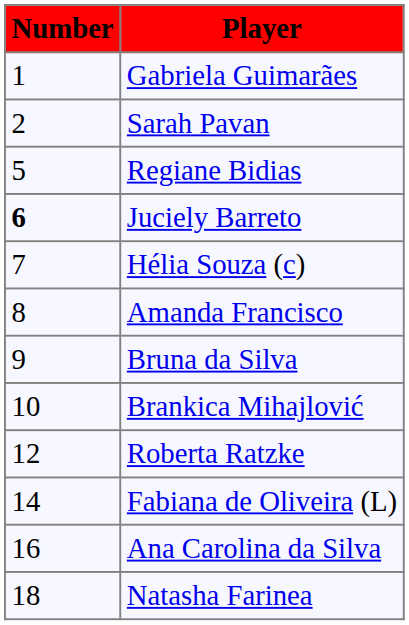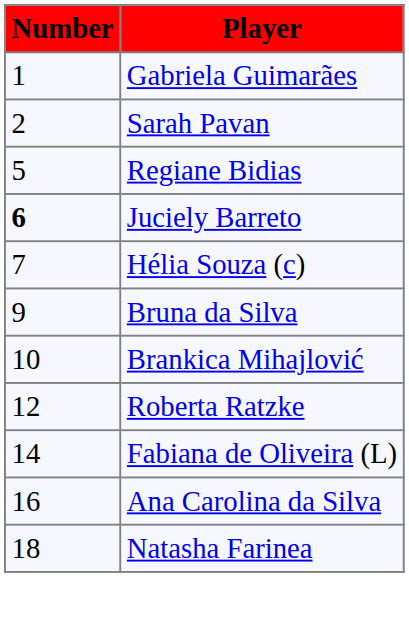- row: (235, 311)
